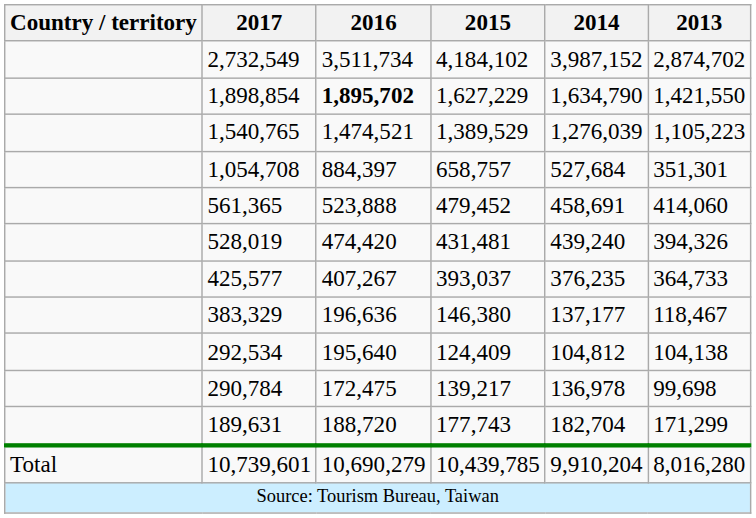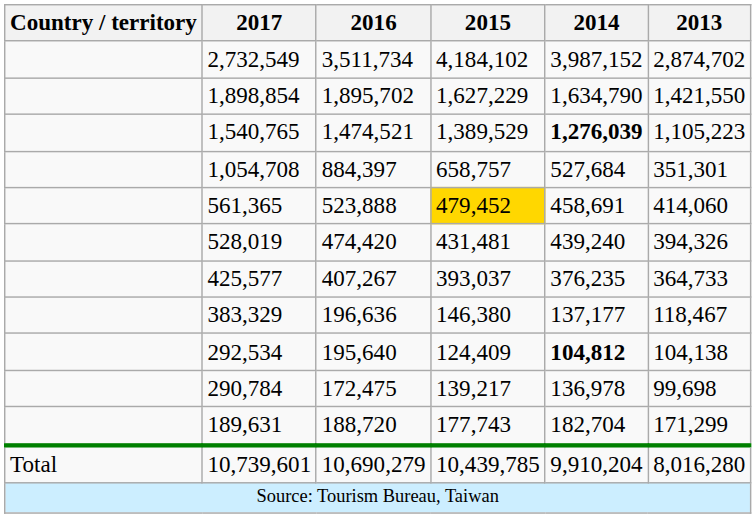(368, 95) bold -> (368, 95) normal
(596, 132) normal -> (596, 132) bold
(474, 205) no background -> (474, 205) gold background
(588, 351) normal -> (588, 351) bold
